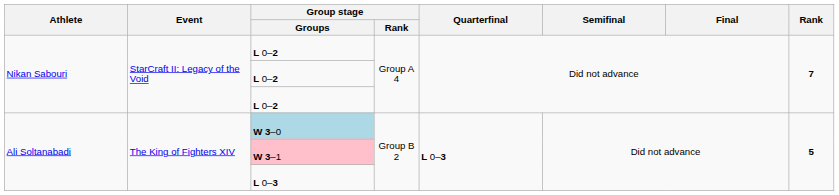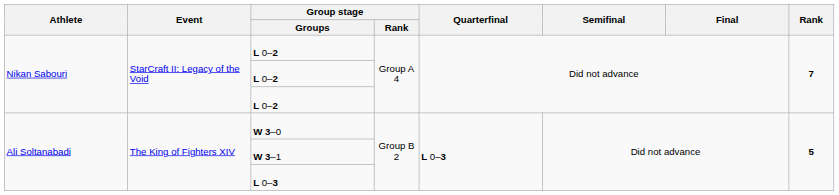(267, 131) lightblue background -> (267, 131) no background
(267, 157) pink background -> (267, 157) no background
